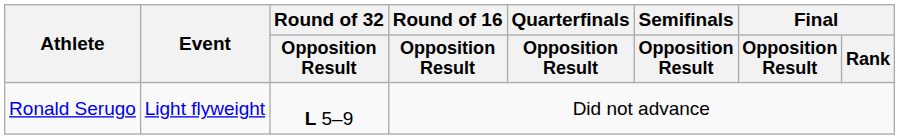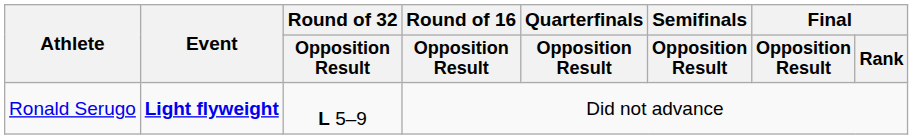(205, 109) normal -> (212, 109) bold
